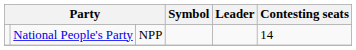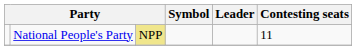(151, 34) no background -> (151, 34) khaki background
(267, 34) 14 -> (266, 34) 11
